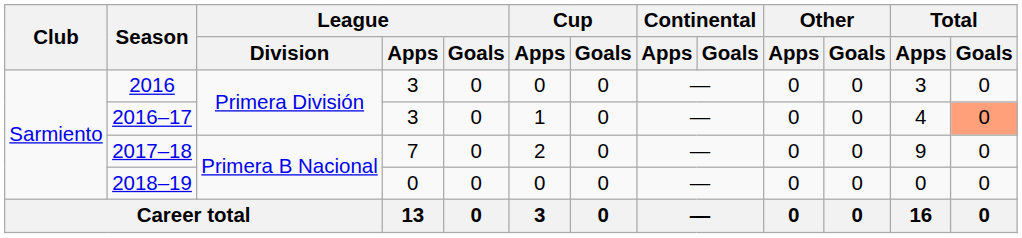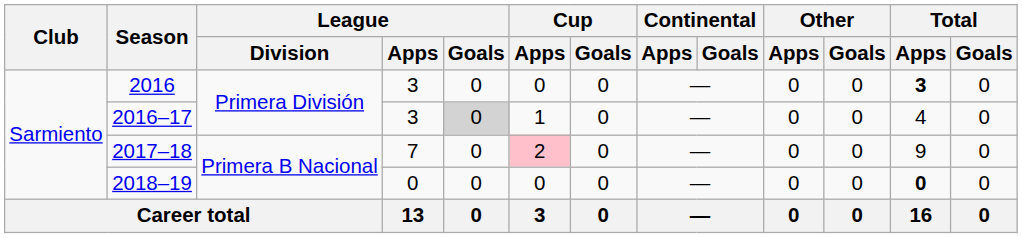(921, 85) normal -> (921, 85) bold
(476, 118) no background -> (476, 118) lightgrey background
(984, 118) lightsalmon background -> (984, 118) no background
(540, 150) no background -> (540, 150) pink background
(921, 183) normal -> (921, 183) bold
